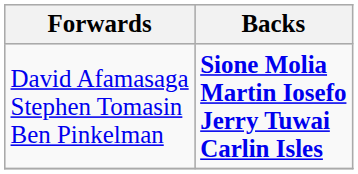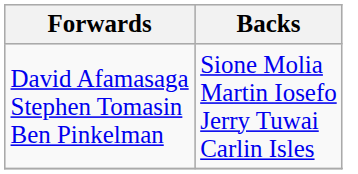(273, 105) bold -> (268, 105) normal
